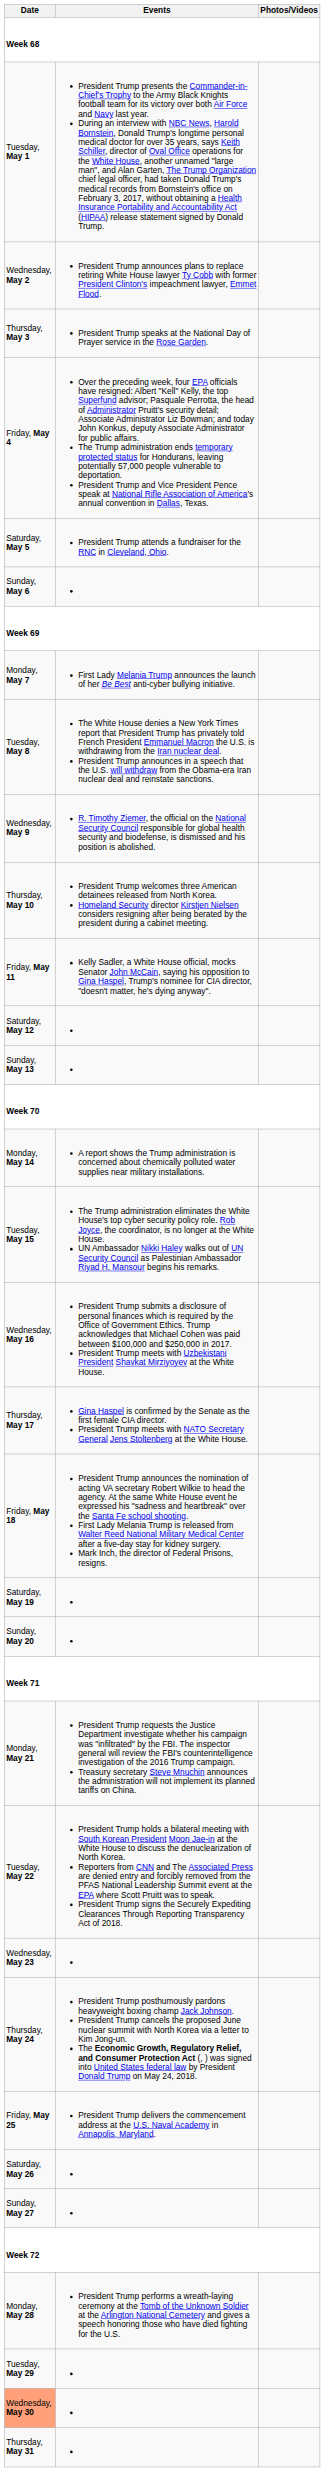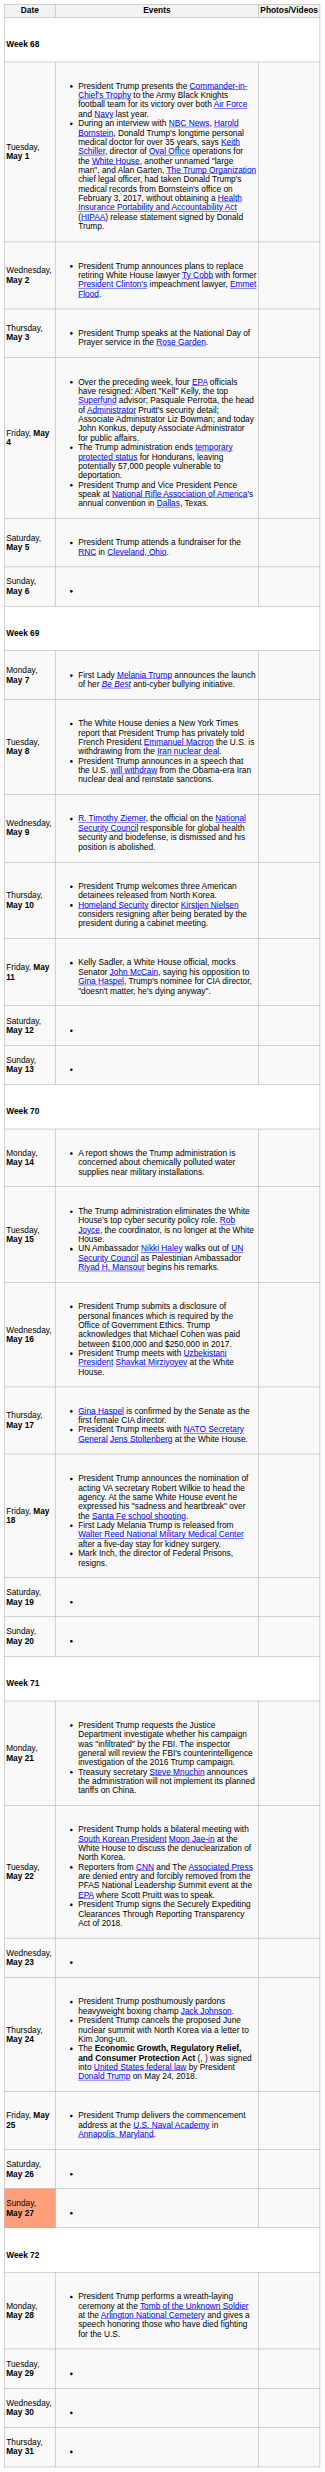(21, 2208) no background -> (21, 2208) lightsalmon background
(29, 2408) lightsalmon background -> (29, 2408) no background
